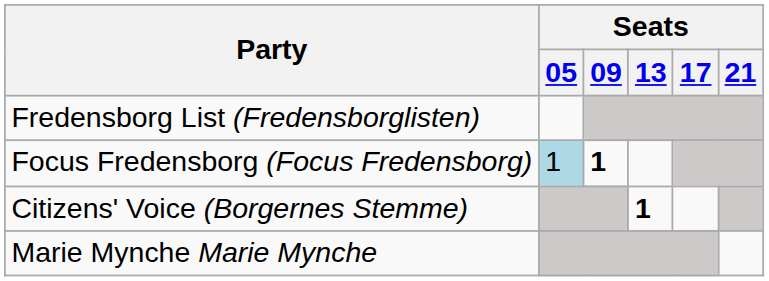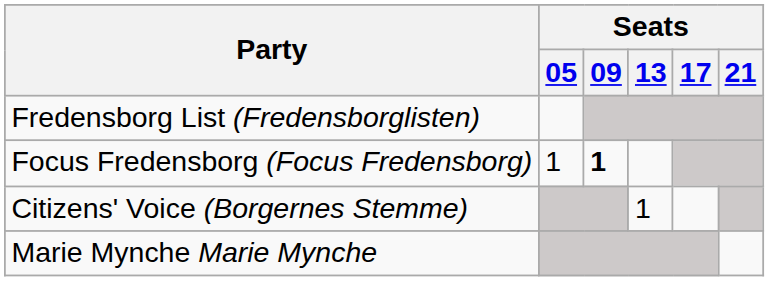(553, 162) lightblue background -> (553, 162) no background
(643, 207) bold -> (643, 207) normal
